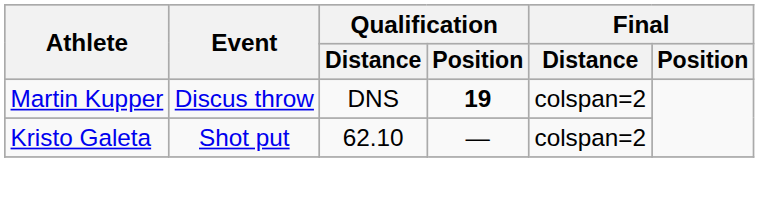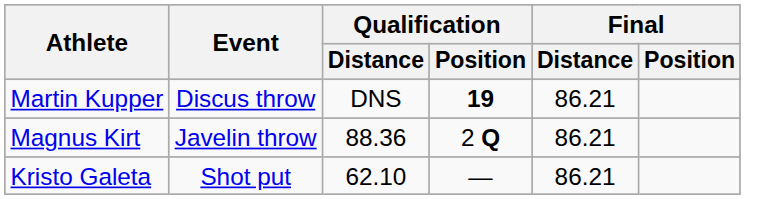(590, 99) colspan=2 -> (585, 99) 86.21
+ row: (75, 138)
(590, 138) colspan=2 -> (585, 176) 86.21
